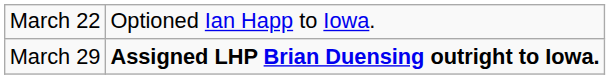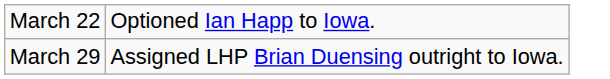(355, 56) bold -> (337, 56) normal
